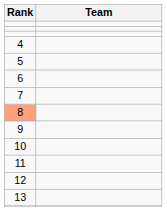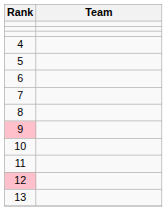(20, 112) lightsalmon background -> (20, 112) no background
(20, 129) no background -> (20, 129) pink background
(20, 180) no background -> (20, 180) pink background
